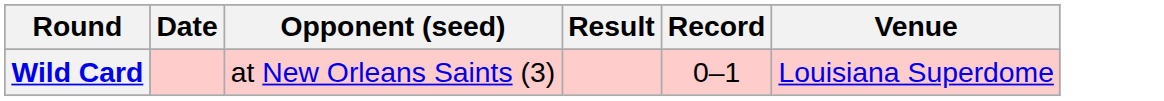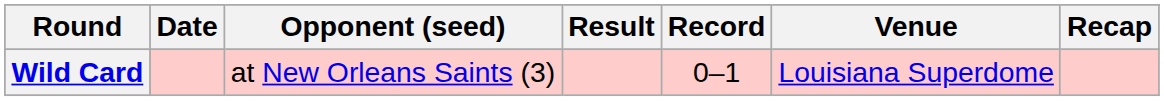+ column: (1109, 26)
